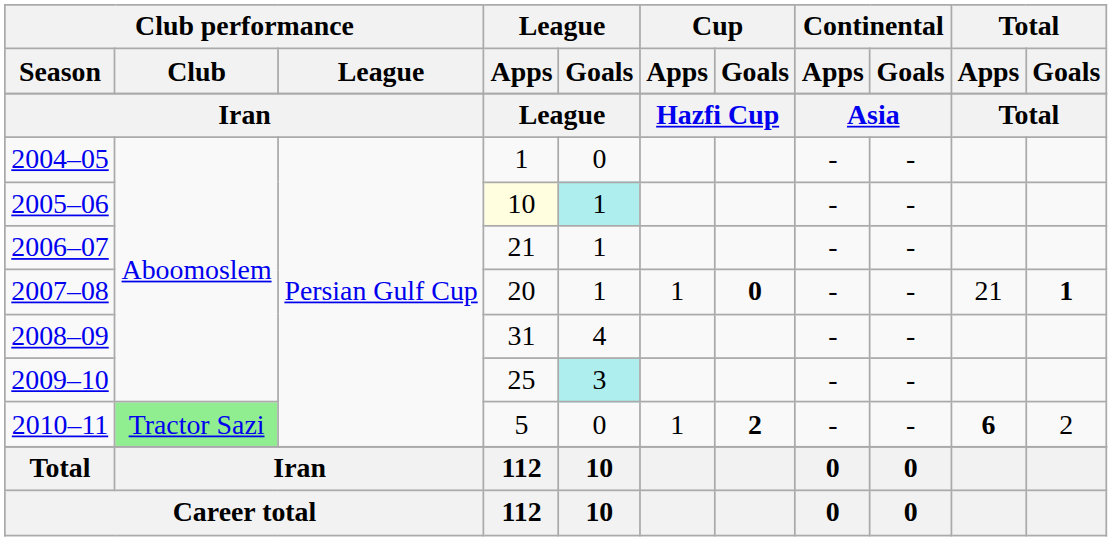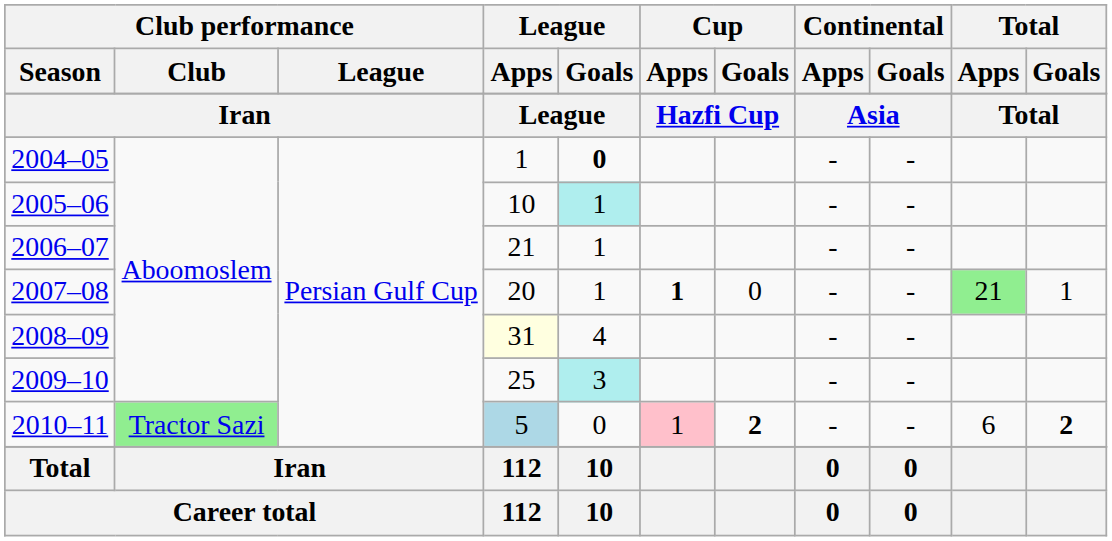(599, 159) normal -> (599, 159) bold
(522, 203) lightyellow background -> (522, 203) no background
(677, 291) normal -> (677, 291) bold
(755, 291) bold -> (755, 291) normal
(988, 291) no background -> (988, 291) lightgreen background
(1066, 291) bold -> (1066, 291) normal
(522, 335) no background -> (522, 335) lightyellow background
(522, 423) no background -> (522, 423) lightblue background
(677, 423) no background -> (677, 423) pink background
(988, 423) bold -> (988, 423) normal
(1066, 423) normal -> (1066, 423) bold
